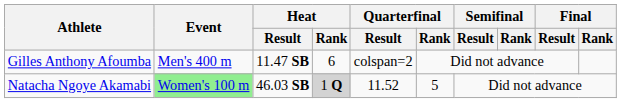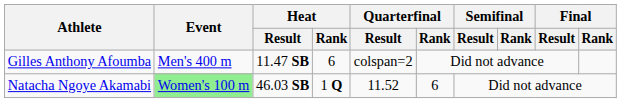(331, 85) lightgrey background -> (331, 85) no background
(435, 85) 5 -> (435, 85) 6
